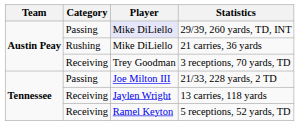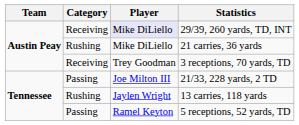(82, 29) Passing -> (87, 29) Receiving
(87, 95) Receiving -> (83, 95) Rushing
(87, 112) Receiving -> (82, 112) Passing
